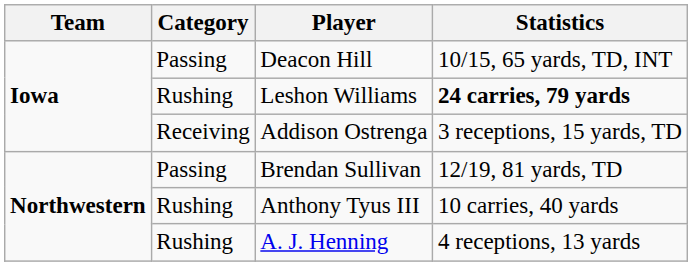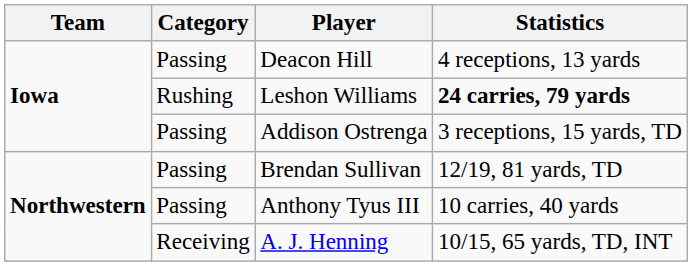(555, 59) 10/15, 65 yards, TD, INT -> (539, 59) 4 receptions, 13 yards
(203, 132) Receiving -> (192, 132) Passing
(195, 205) Rushing -> (192, 205) Passing
(195, 242) Rushing -> (203, 242) Receiving
(539, 242) 4 receptions, 13 yards -> (555, 242) 10/15, 65 yards, TD, INT
